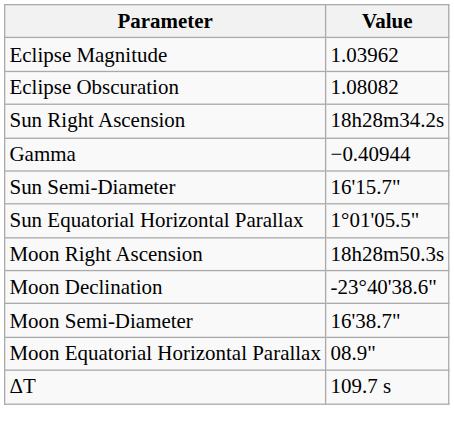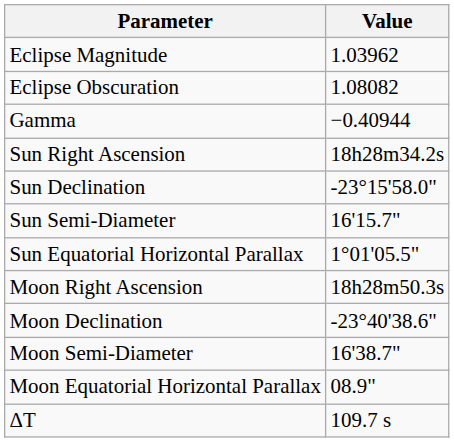rows swapped: (43, 154) <-> (97, 120)
+ row: (77, 187)
